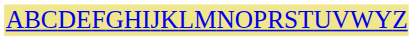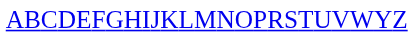(207, 19) khaki background -> (207, 19) no background
